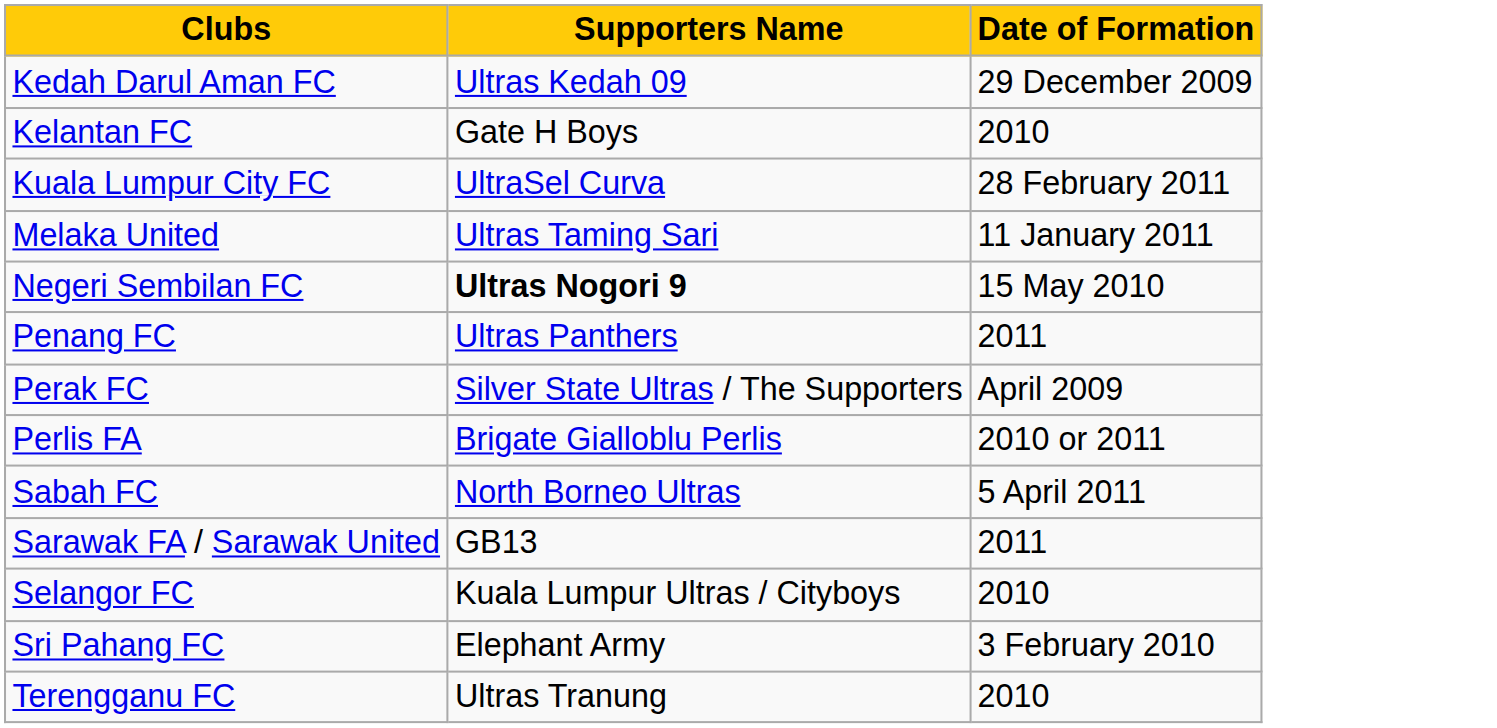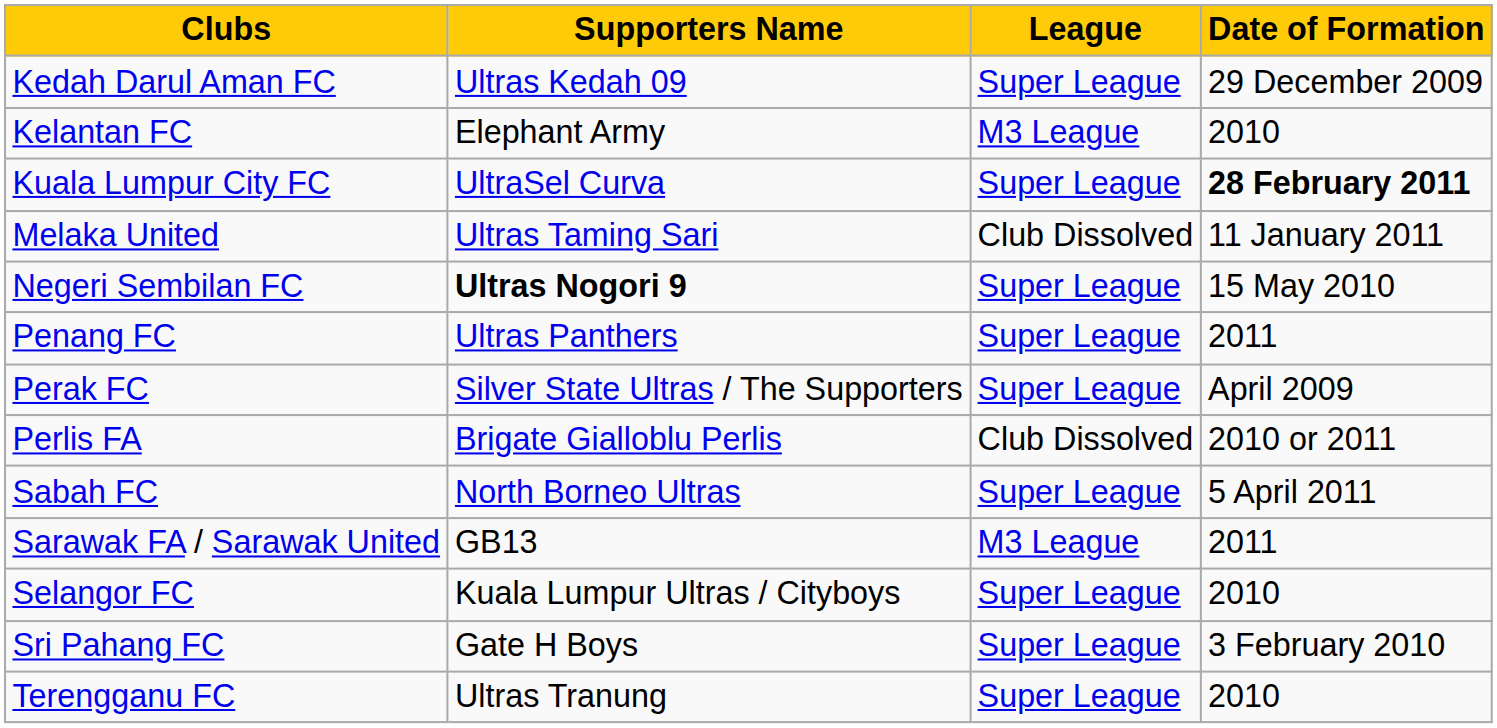+ column: (1085, 30)
(547, 132) Gate H Boys -> (560, 132) Elephant Army
(1104, 183) normal -> (1339, 183) bold
(560, 645) Elephant Army -> (547, 645) Gate H Boys
